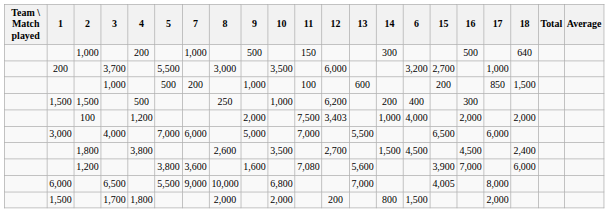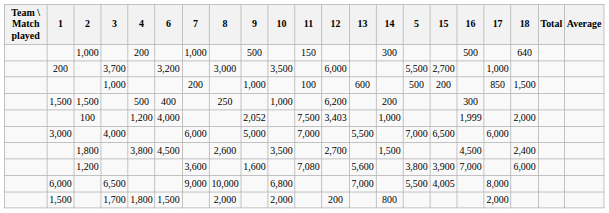columns swapped: (417, 24) <-> (169, 24)
(255, 118) 2,000 -> (255, 118) 2,052
(471, 118) 2,000 -> (471, 118) 1,999
